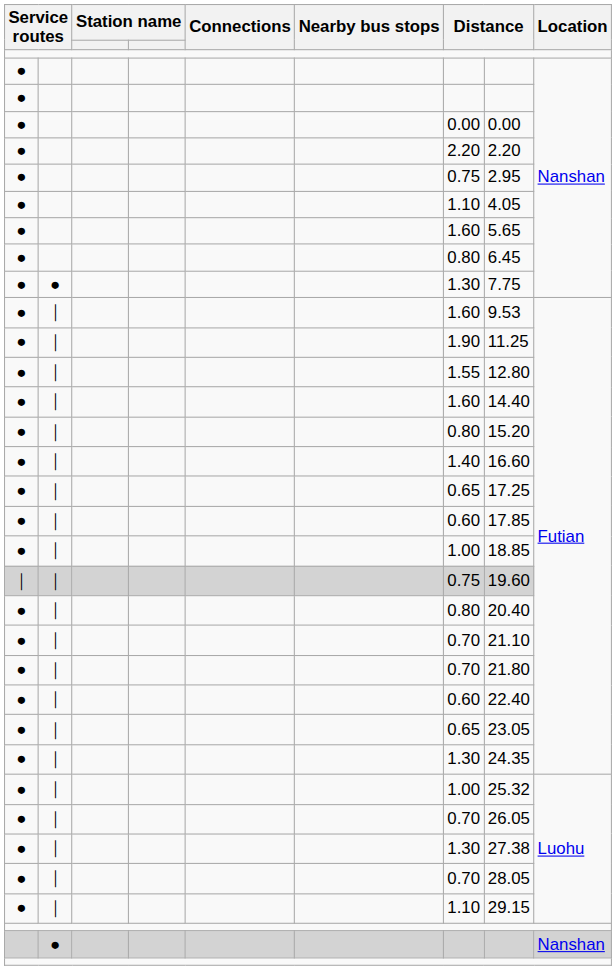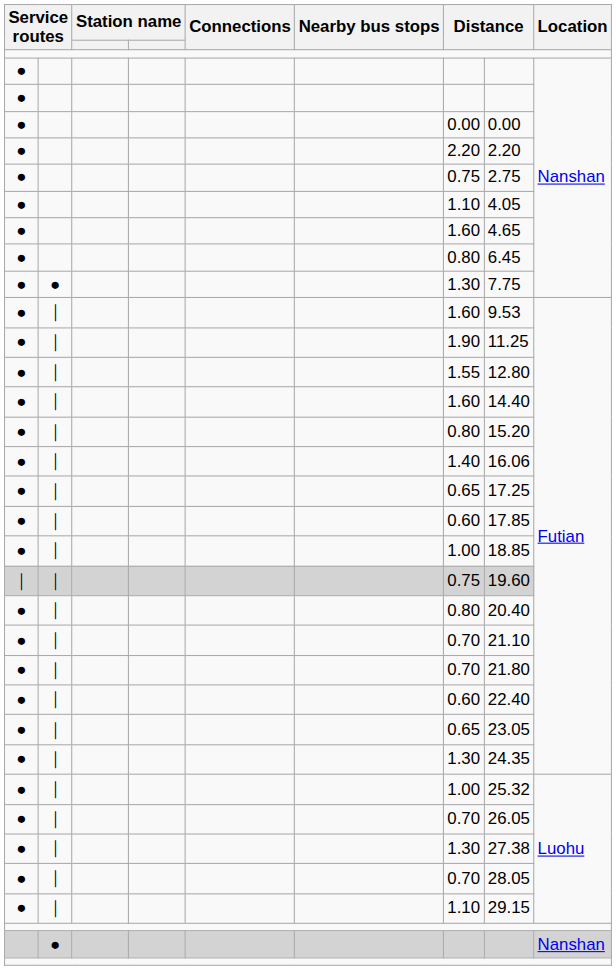(504, 177) 2.95 -> (504, 177) 2.75
(504, 230) 5.65 -> (504, 230) 4.65
(509, 461) 16.60 -> (509, 461) 16.06
